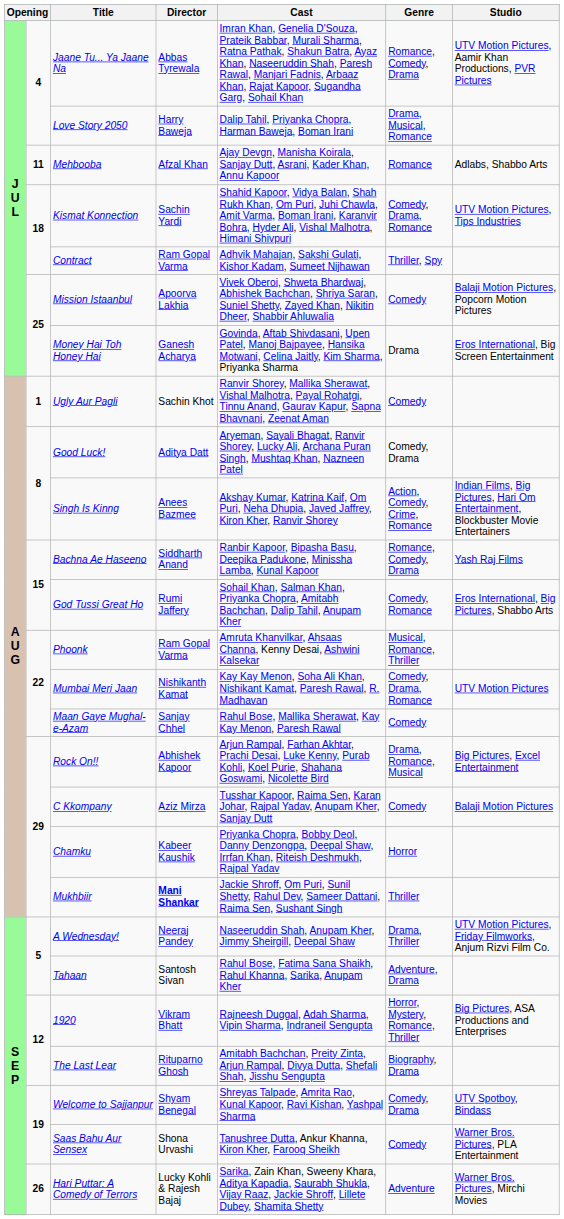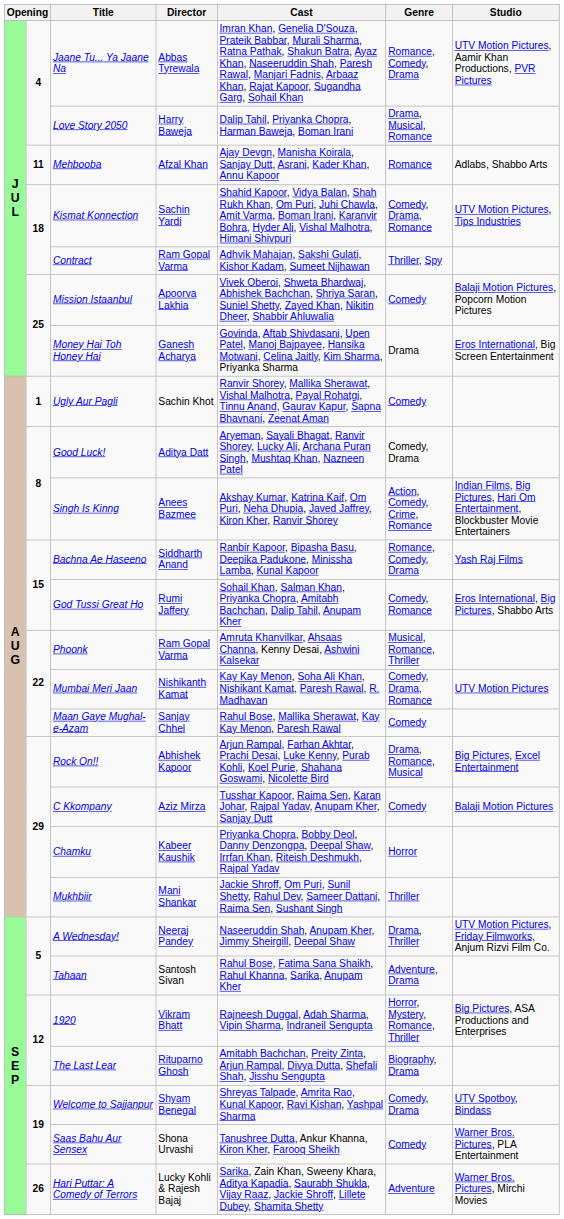(179, 897) bold -> (177, 897) normal
